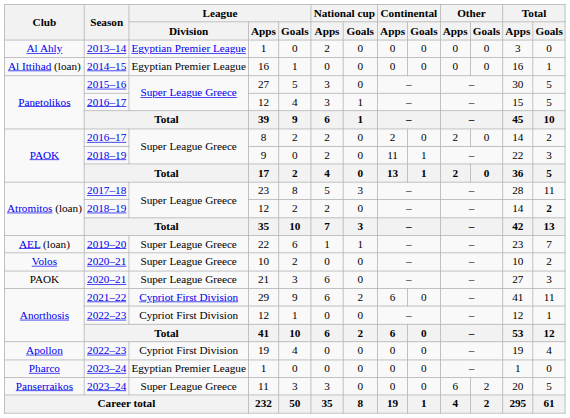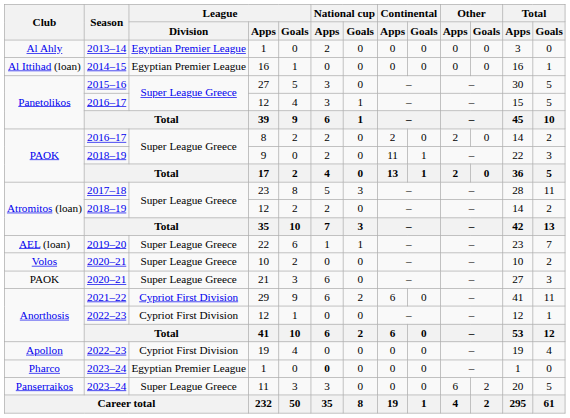(549, 208) bold -> (549, 208) normal
(327, 368) normal -> (327, 368) bold
